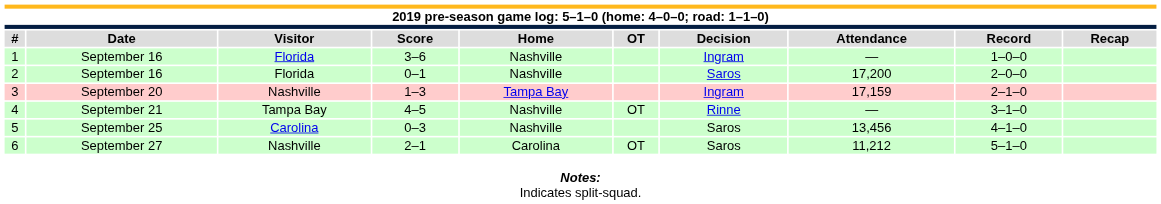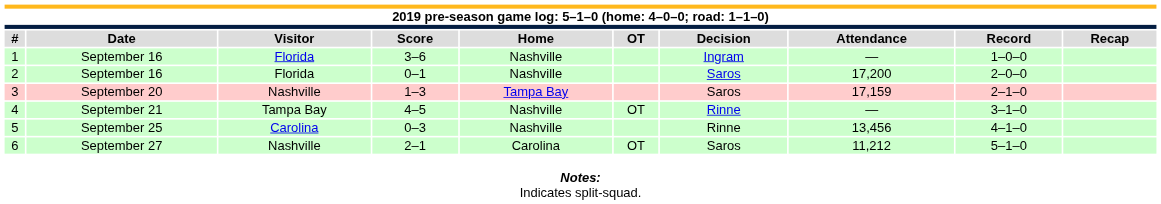(724, 92) Ingram -> (724, 92) Saros
(724, 127) Saros -> (724, 127) Rinne
